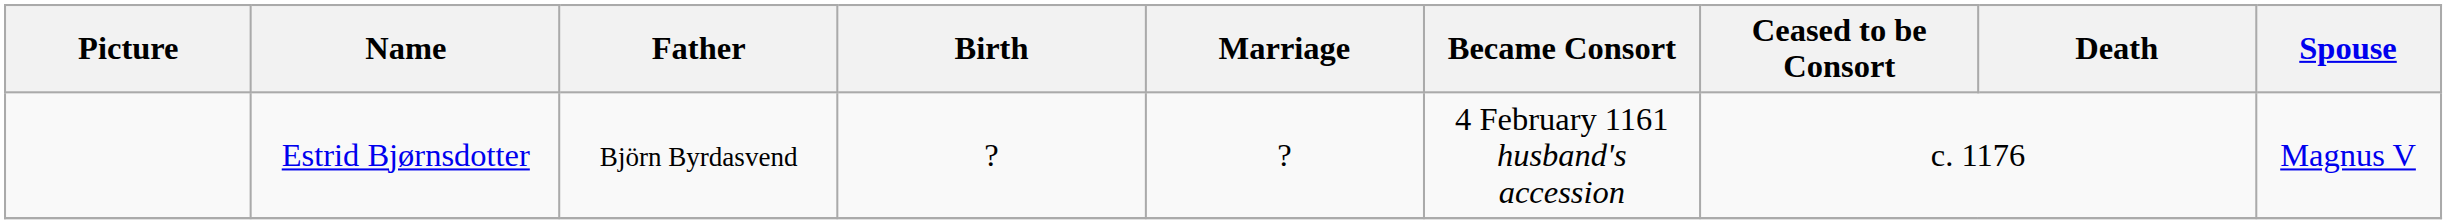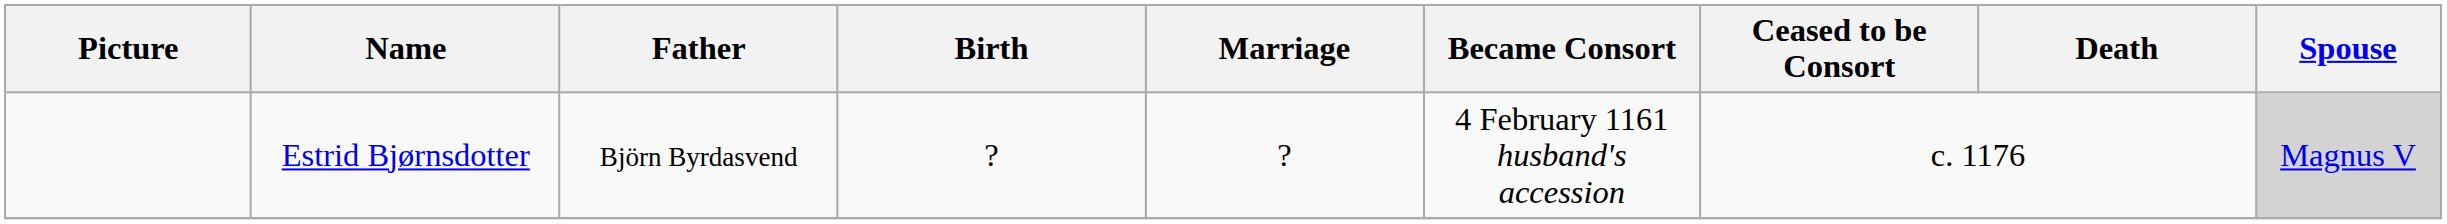(2348, 154) no background -> (2348, 154) lightgrey background
